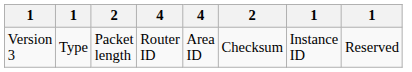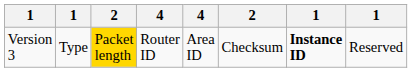(114, 47) no background -> (114, 47) gold background
(314, 47) normal -> (316, 47) bold
